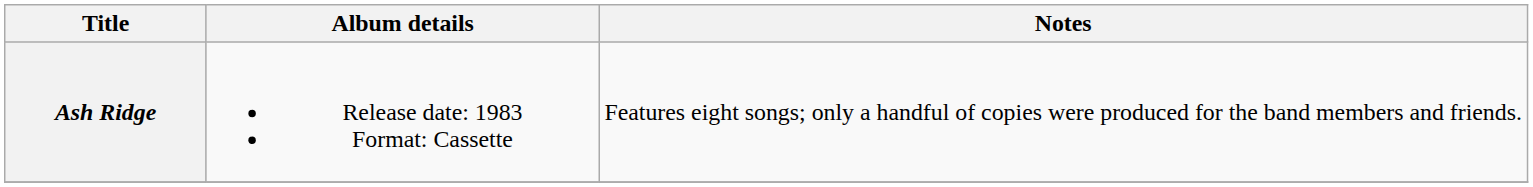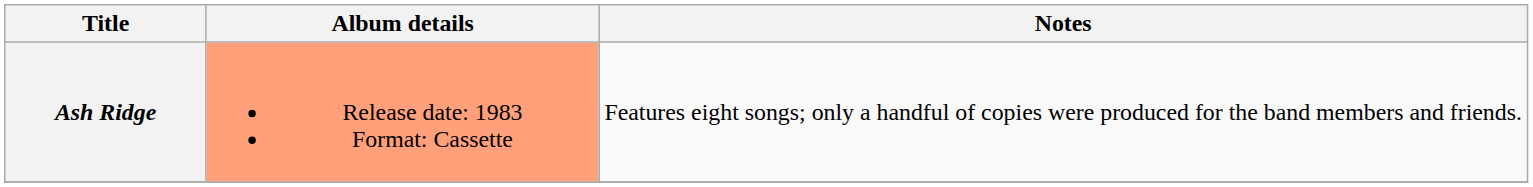(403, 126) no background -> (403, 126) lightsalmon background
